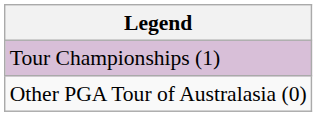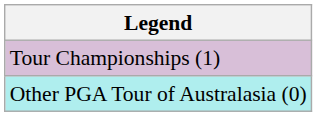(158, 93) no background -> (158, 93) paleturquoise background
